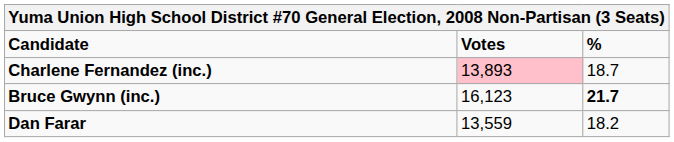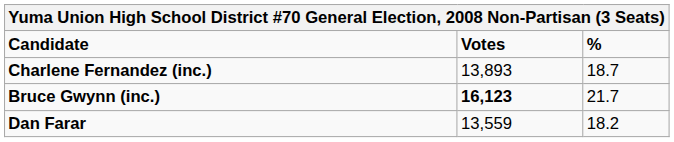(487, 70) pink background -> (487, 70) no background
(487, 96) normal -> (487, 96) bold
(603, 96) bold -> (603, 96) normal
